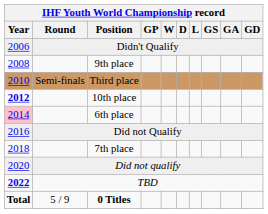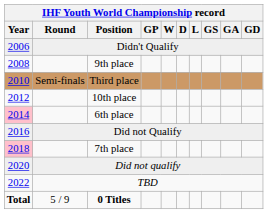(19, 98) bold -> (19, 98) normal
(19, 149) no background -> (19, 149) pink background
(19, 183) bold -> (19, 183) normal
